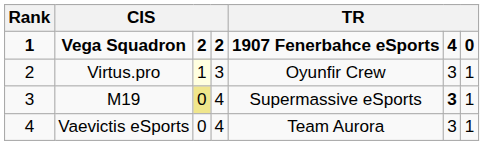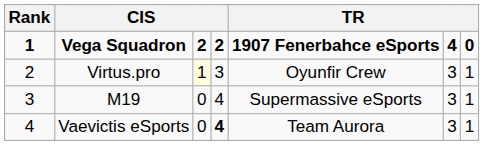(202, 99) khaki background -> (202, 99) no background
(452, 99) bold -> (452, 99) normal
(219, 126) normal -> (219, 126) bold
